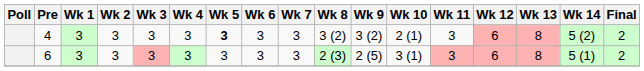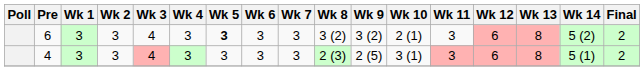(48, 35) 4 -> (48, 35) 6
(152, 35) 3 -> (152, 35) 4
(48, 55) 6 -> (48, 55) 4
(152, 55) 3 -> (152, 55) 4
